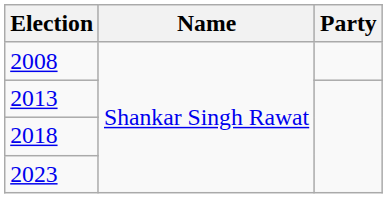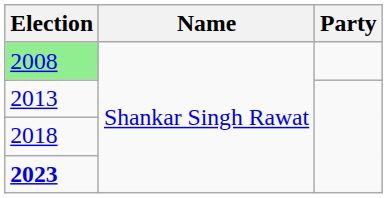(34, 60) no background -> (34, 60) lightgreen background
(34, 173) normal -> (34, 173) bold
